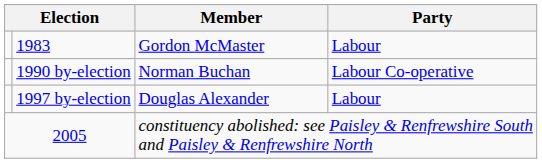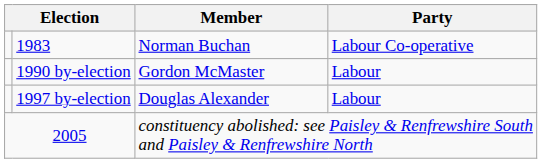(201, 44) Gordon McMaster -> (194, 44) Norman Buchan
(356, 44) Labour -> (403, 44) Labour Co-operative
(194, 71) Norman Buchan -> (201, 71) Gordon McMaster
(403, 71) Labour Co-operative -> (356, 71) Labour
